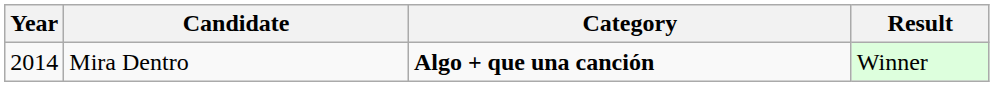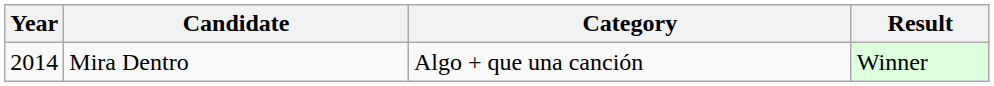(534, 61) bold -> (529, 61) normal
